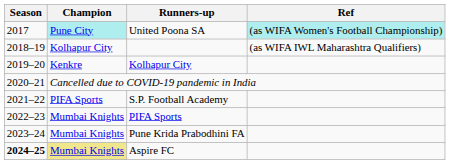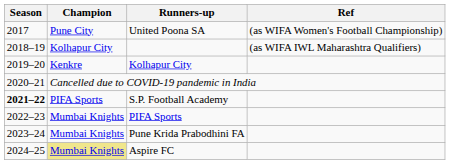(72, 30) paleturquoise background -> (72, 30) no background
(346, 30) paleturquoise background -> (346, 30) no background
(26, 99) normal -> (26, 99) bold
(26, 151) bold -> (26, 151) normal
